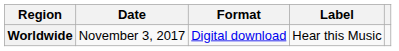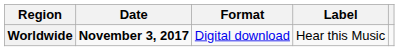(132, 35) normal -> (134, 35) bold
